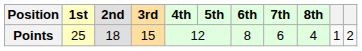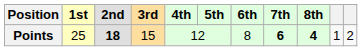(113, 35) normal -> (113, 35) bold
(280, 35) normal -> (280, 35) bold
(313, 35) normal -> (313, 35) bold
